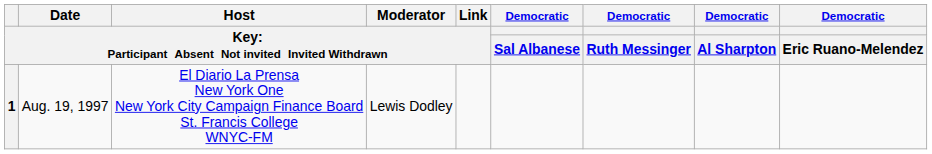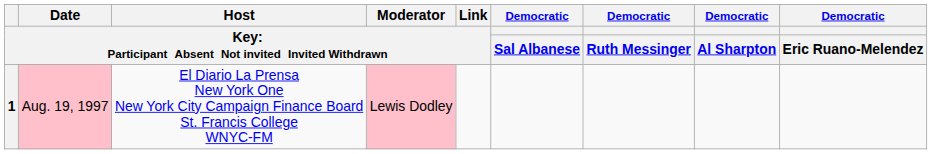(65, 106) no background -> (65, 106) pink background
(411, 106) no background -> (411, 106) pink background
